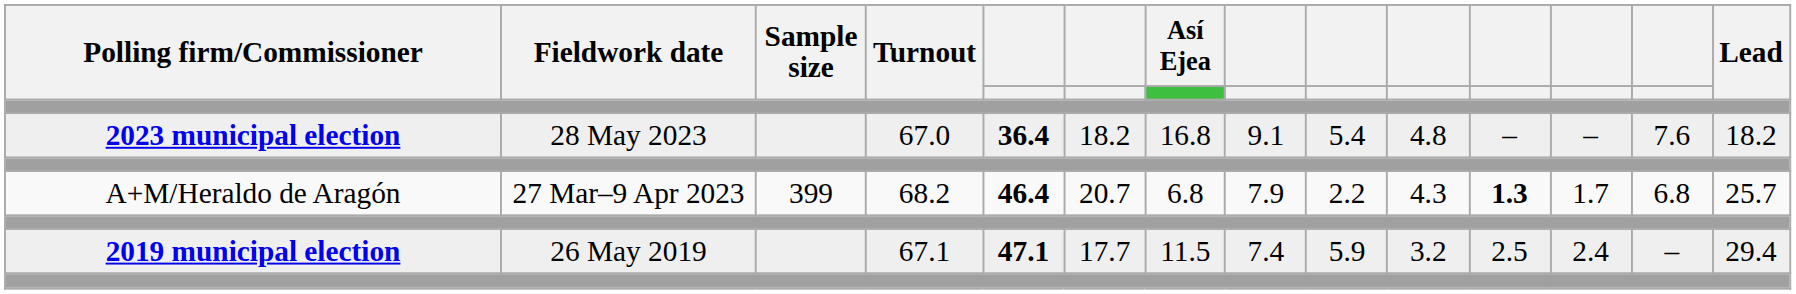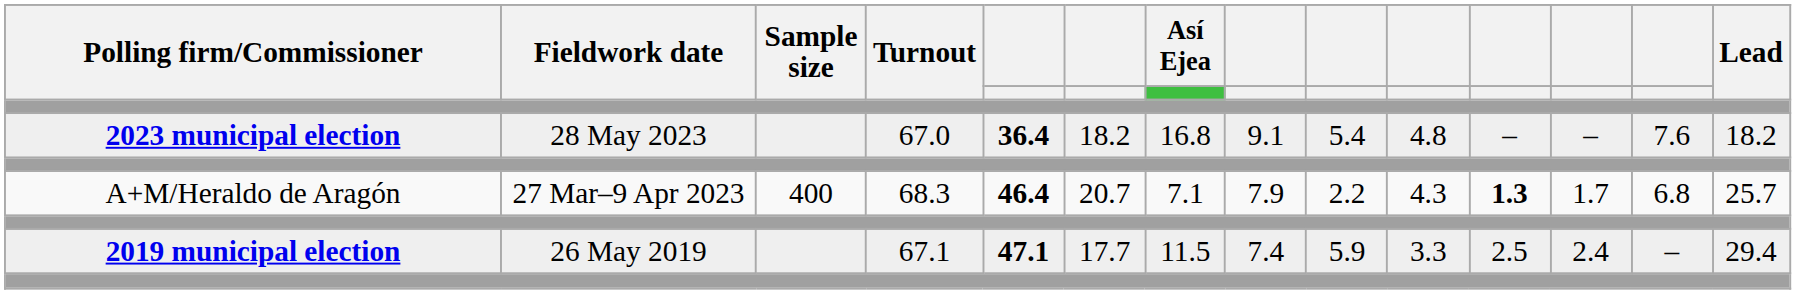(811, 193) 399 -> (811, 193) 400
(925, 193) 68.2 -> (925, 193) 68.3
(1185, 193) 6.8 -> (1185, 193) 7.1
(1428, 251) 3.2 -> (1428, 251) 3.3
